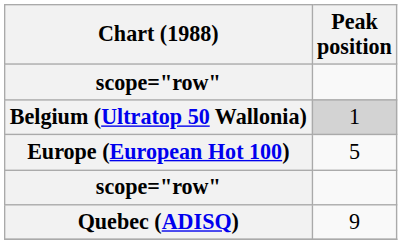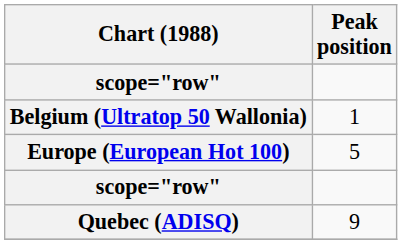(354, 116) lightgrey background -> (354, 116) no background
